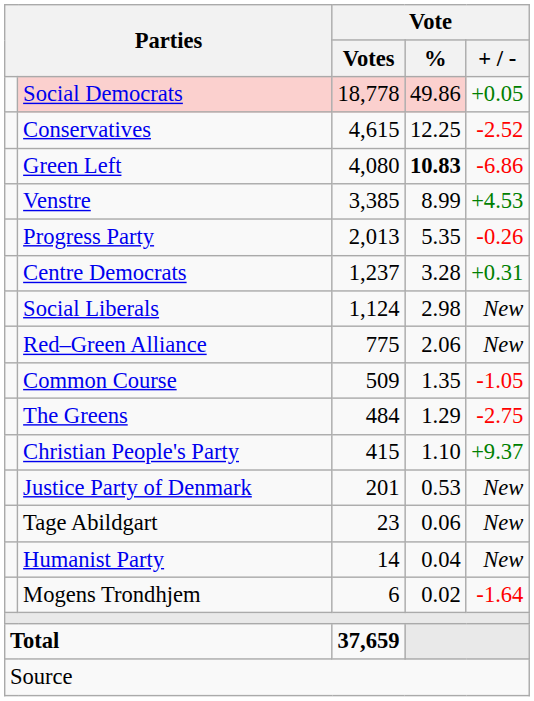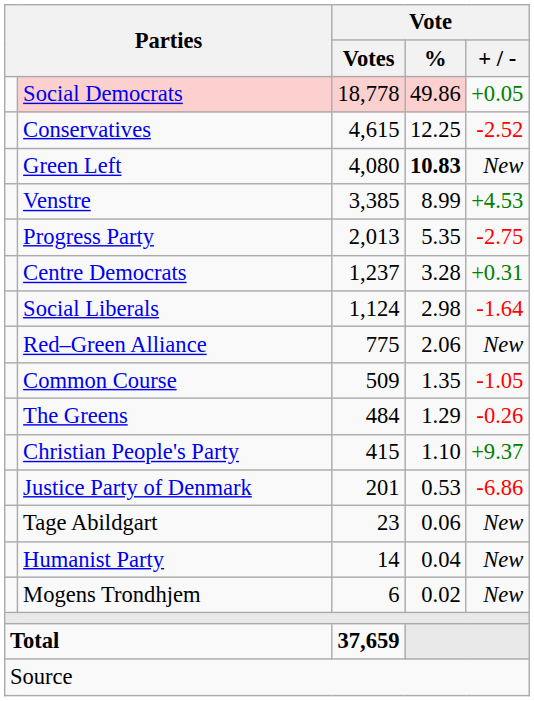(500, 165) -6.86 -> (503, 165) New
(500, 237) -0.26 -> (500, 237) -2.75
(503, 308) New -> (500, 308) -1.64
(500, 415) -2.75 -> (500, 415) -0.26
(503, 487) New -> (500, 487) -6.86
(500, 594) -1.64 -> (503, 594) New
